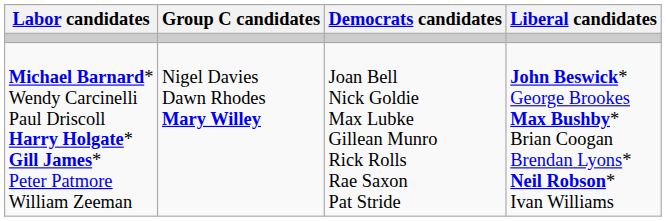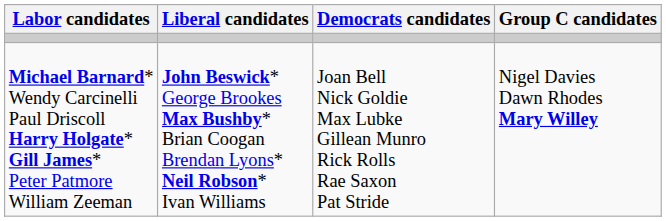columns swapped: (584, 19) <-> (241, 19)
